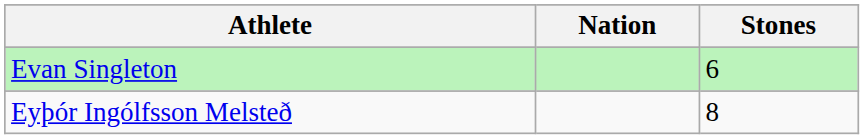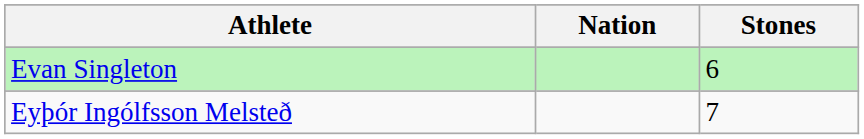(712, 111) 8 -> (712, 111) 7
